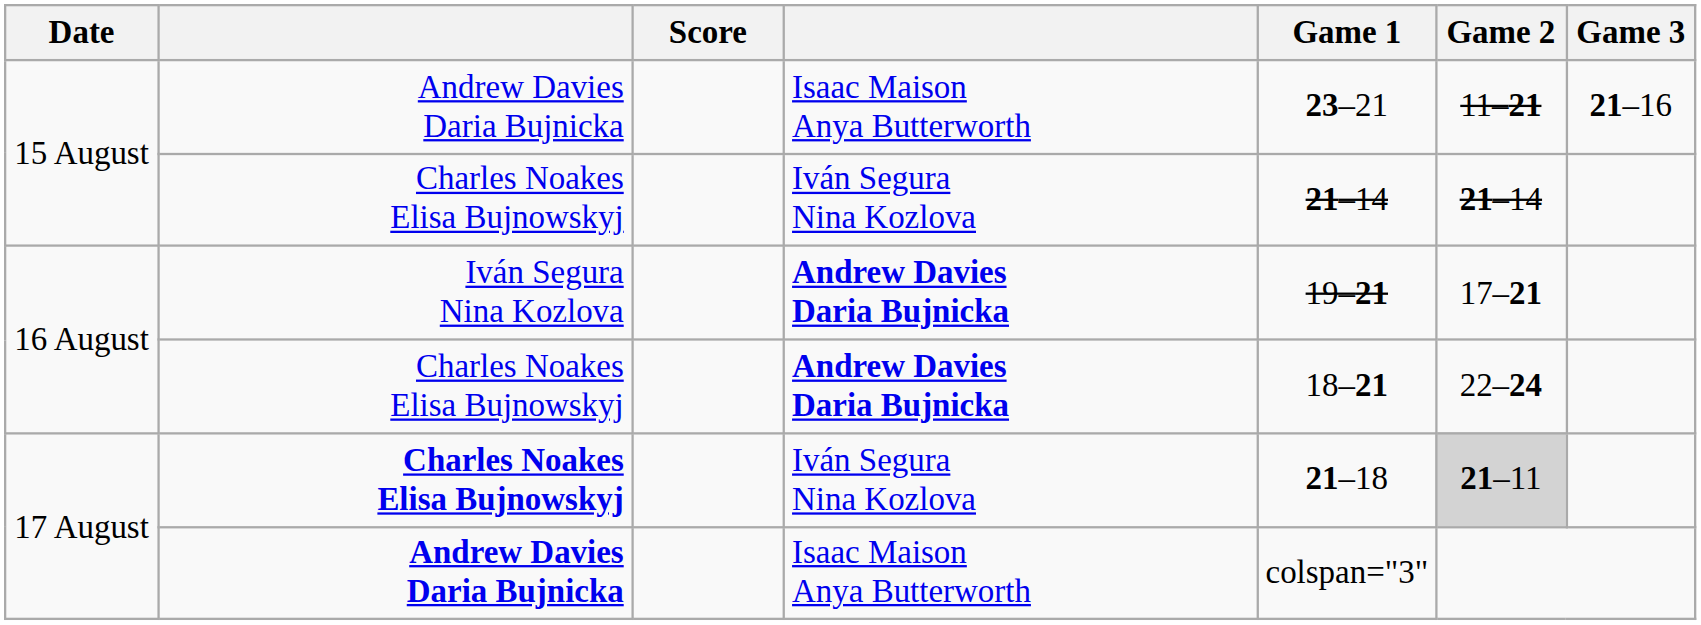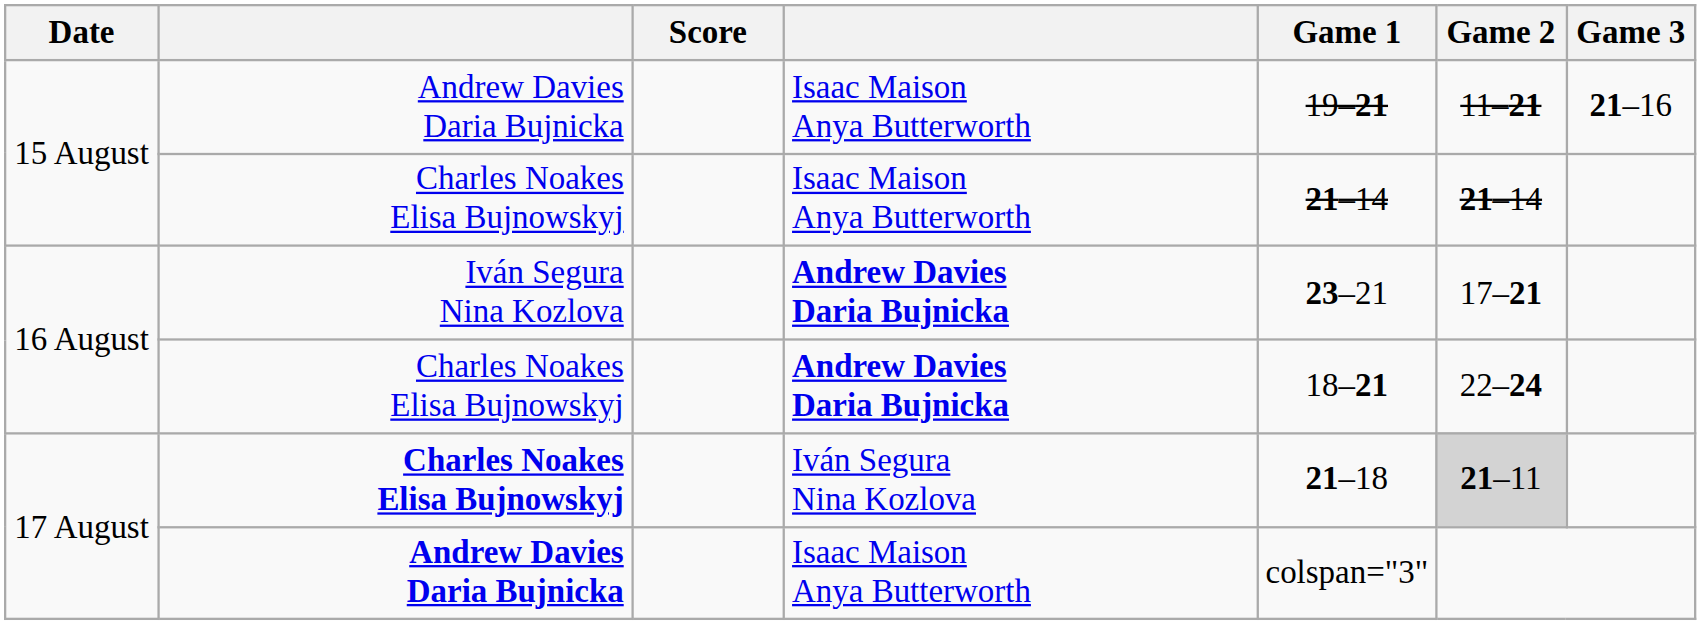(1347, 105) 23–21 -> (1347, 105) 19–21
(884, 199) Iván Segura Nina Kozlova -> (911, 199) Isaac Maison Anya Butterworth
(1347, 292) 19–21 -> (1347, 292) 23–21
